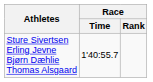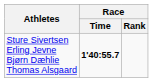(100, 56) normal -> (100, 56) bold
